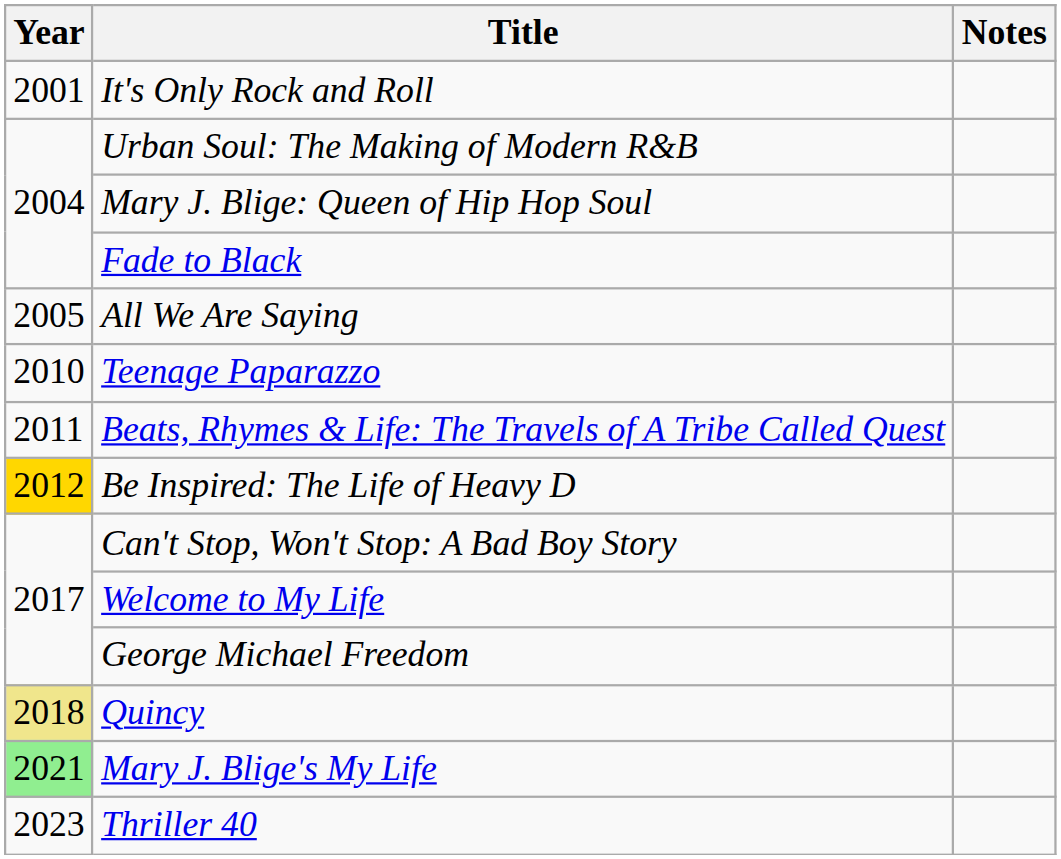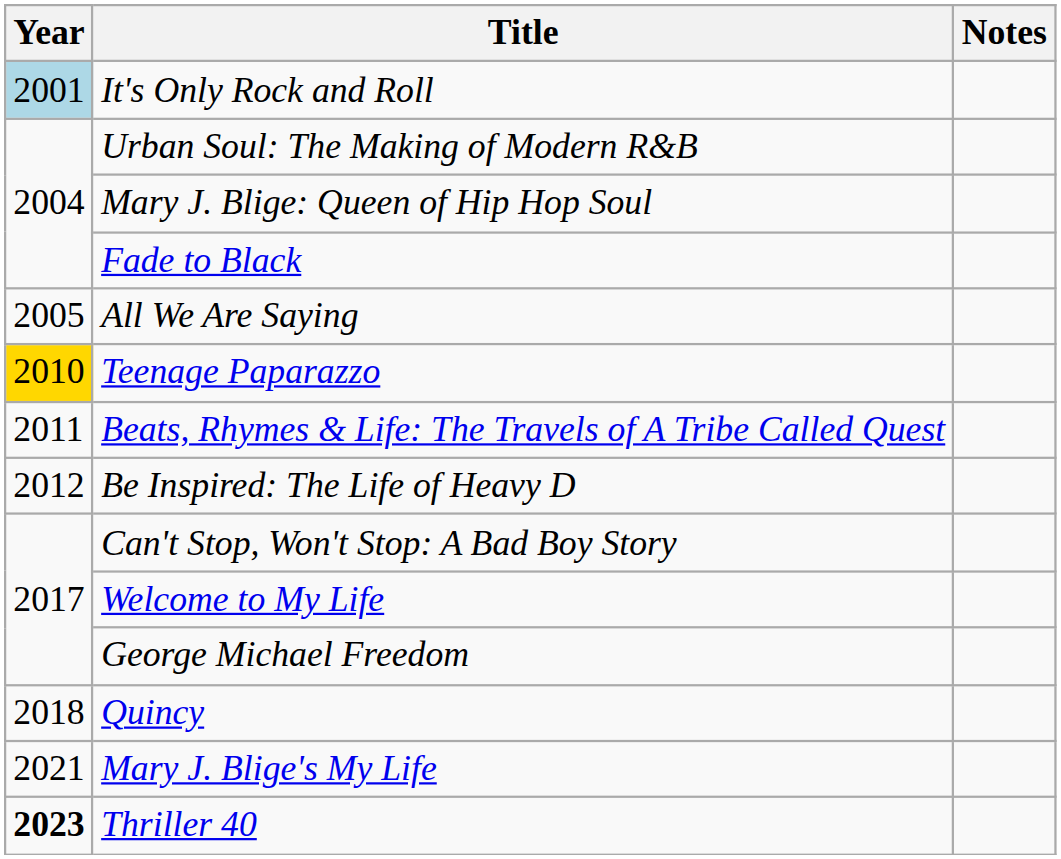(49, 89) no background -> (49, 89) lightblue background
(49, 372) no background -> (49, 372) gold background
(49, 485) gold background -> (49, 485) no background
(49, 711) khaki background -> (49, 711) no background
(49, 768) lightgreen background -> (49, 768) no background
(49, 825) normal -> (49, 825) bold
